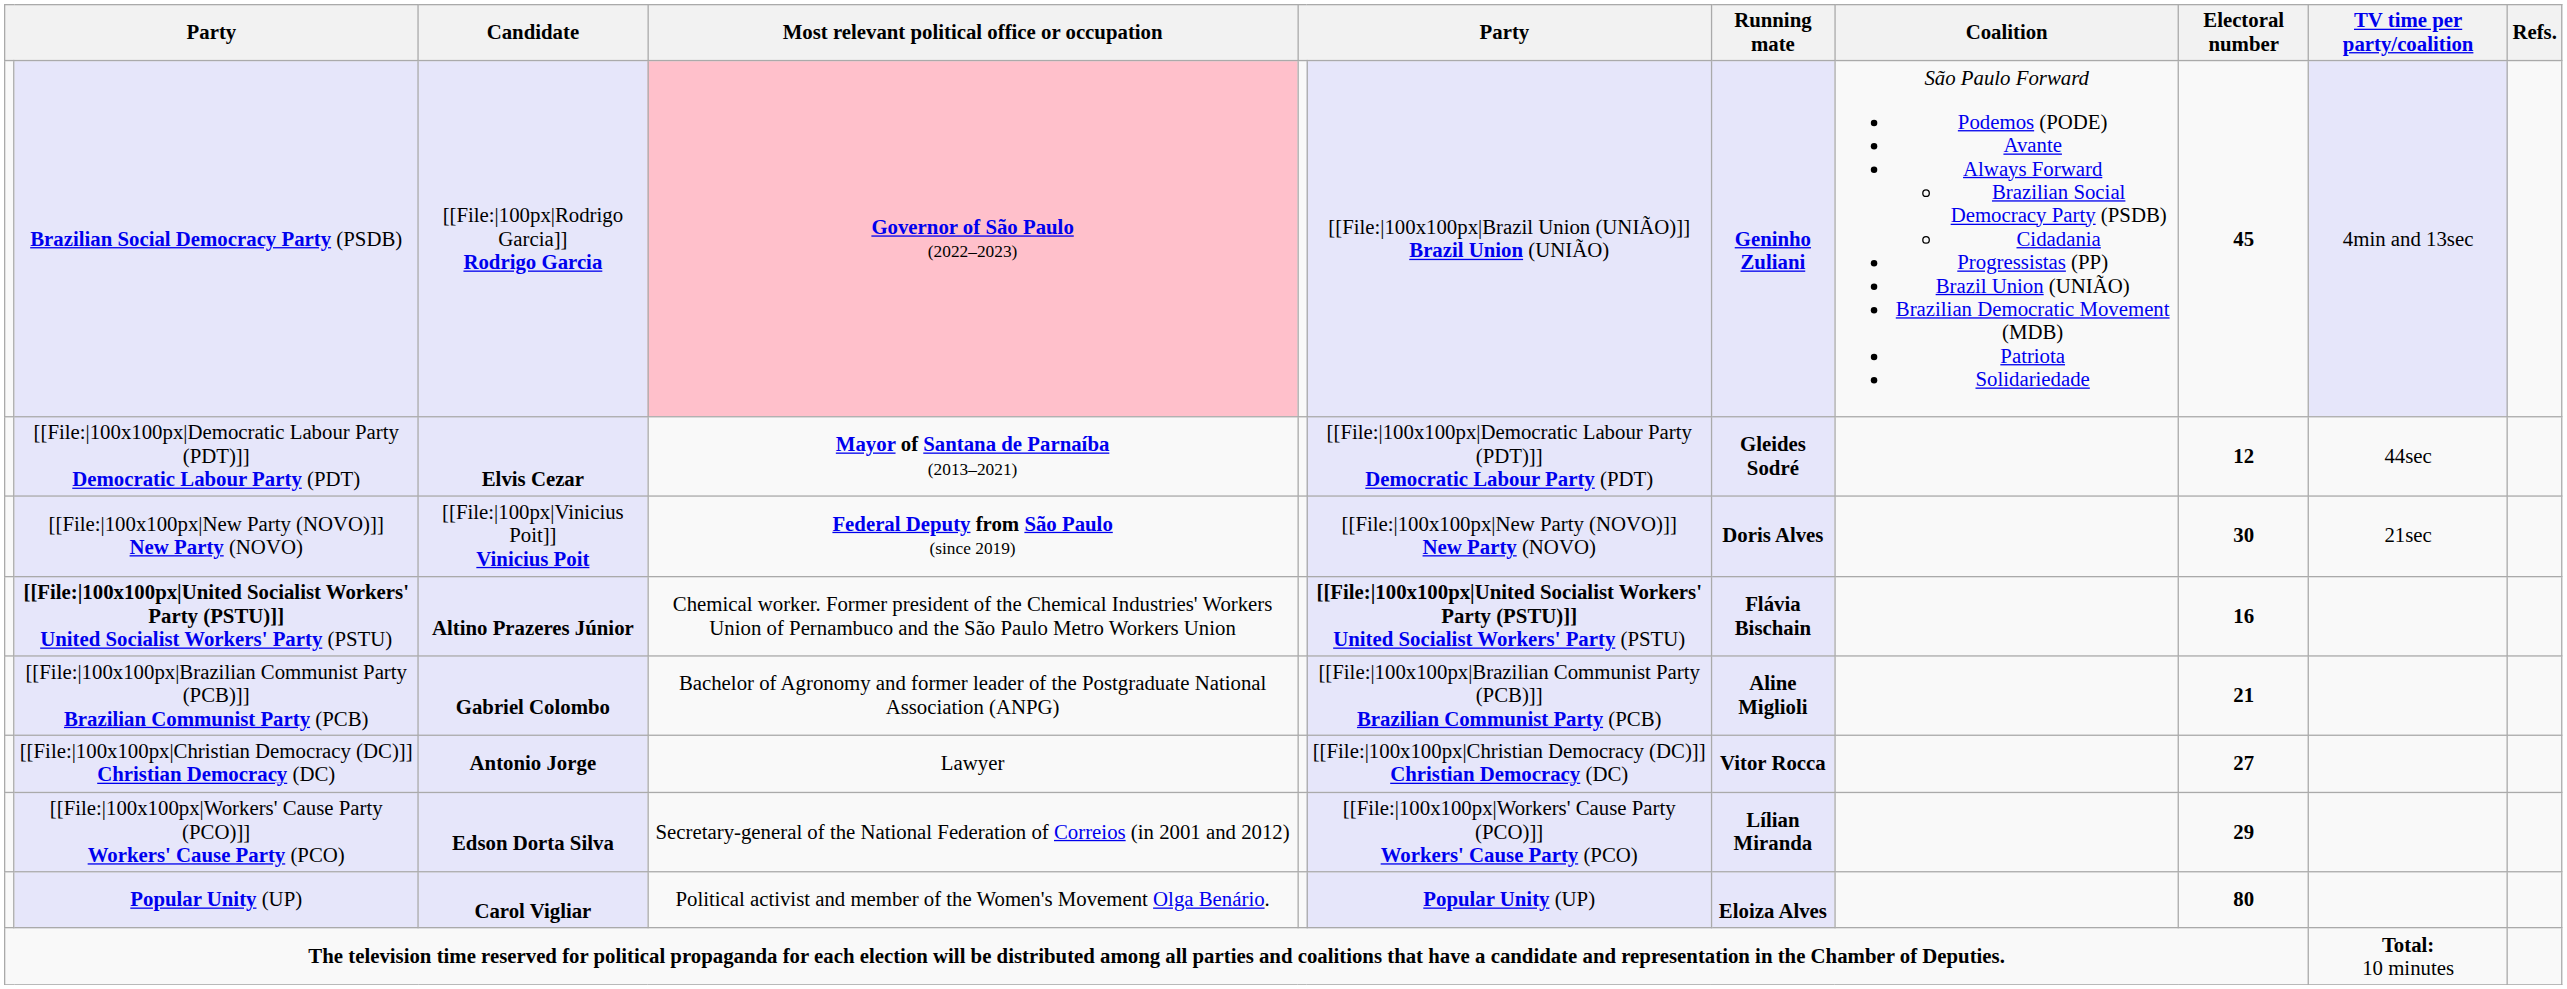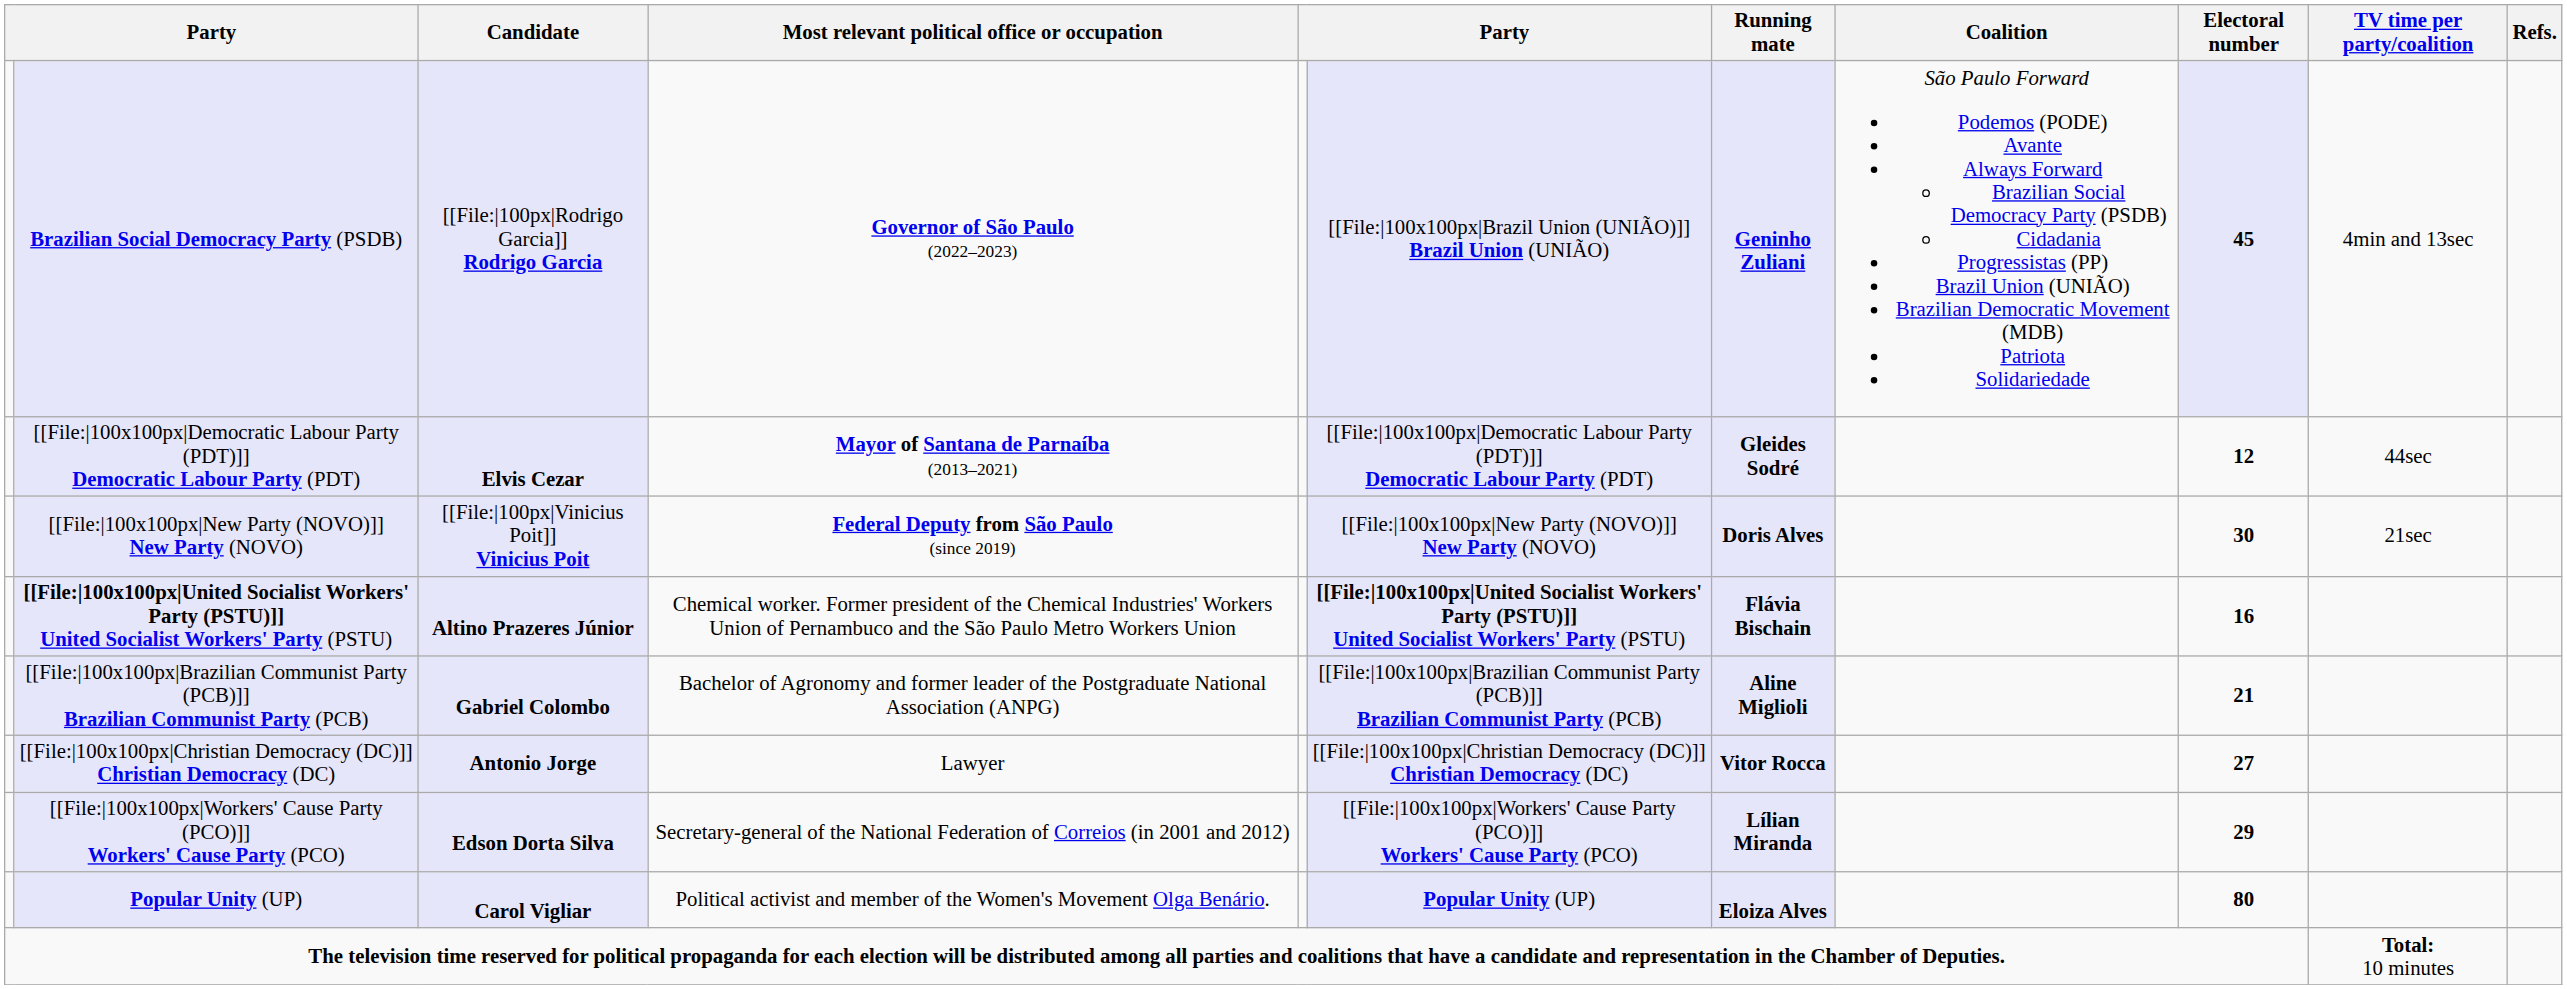(973, 238) pink background -> (973, 238) no background
(2244, 238) no background -> (2244, 238) lavender background
(2408, 238) lavender background -> (2408, 238) no background
